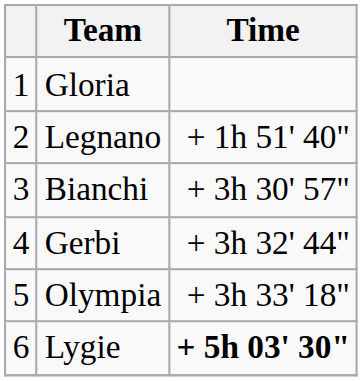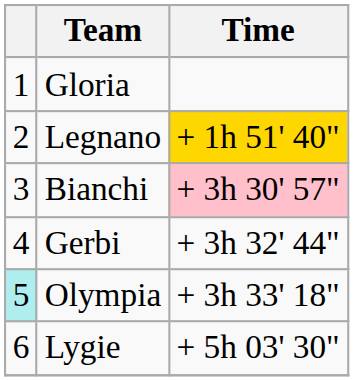(268, 136) no background -> (258, 136) gold background
(268, 189) no background -> (258, 189) pink background
(21, 294) no background -> (21, 294) paleturquoise background
(263, 347) bold -> (258, 347) normal
